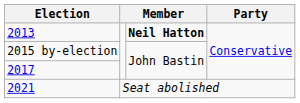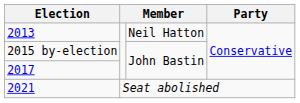(166, 32) bold -> (166, 32) normal
